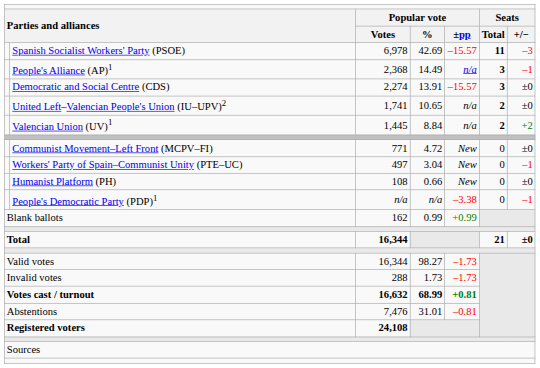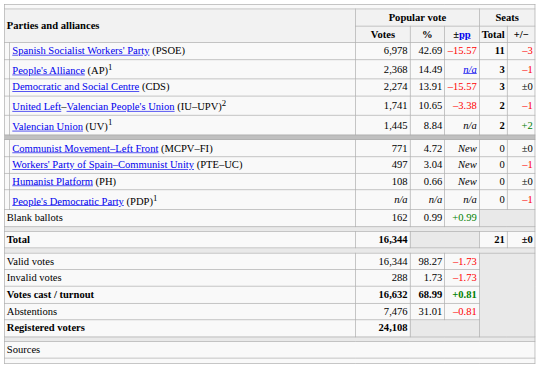(470, 105) n/a -> (465, 105) –3.38
(527, 105) ±0 -> (527, 105) –1
(465, 200) –3.38 -> (470, 200) n/a
